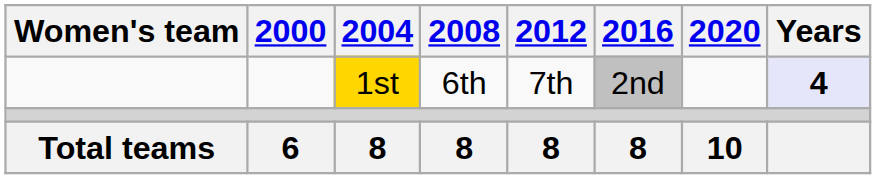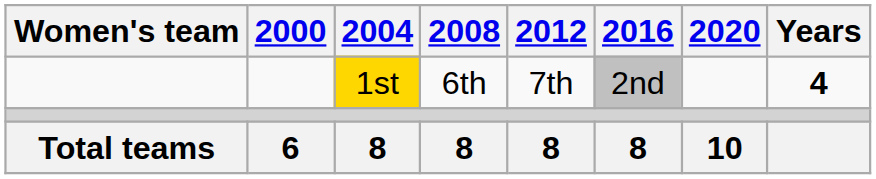(819, 82) lavender background -> (819, 82) no background
